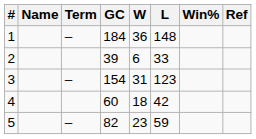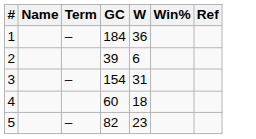- column: (165, 15)
